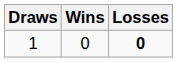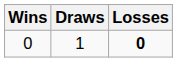columns swapped: (85, 17) <-> (33, 17)
